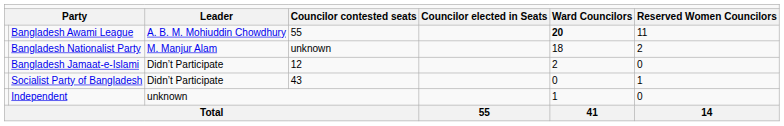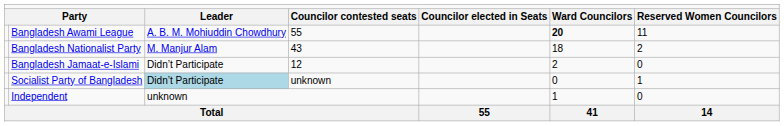(311, 49) unknown -> (296, 49) 43
(185, 81) no background -> (185, 81) lightblue background
(296, 81) 43 -> (311, 81) unknown
